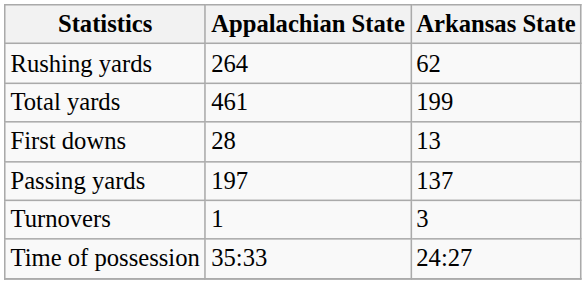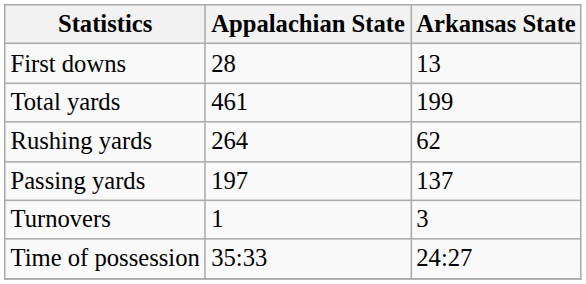rows swapped: (68, 141) <-> (81, 63)
